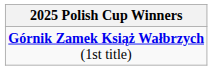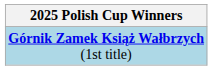(106, 45) no background -> (106, 45) lightblue background
